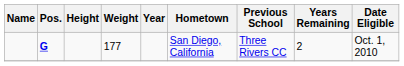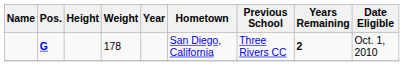(112, 46) 177 -> (112, 46) 178
(299, 46) normal -> (299, 46) bold
